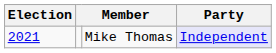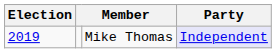(24, 37) 2021 -> (24, 37) 2019
